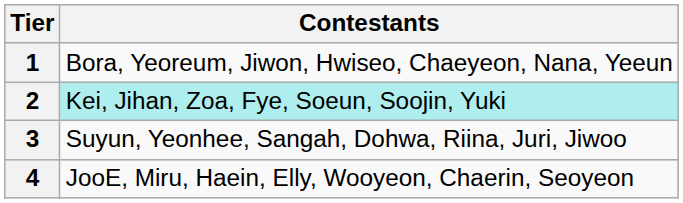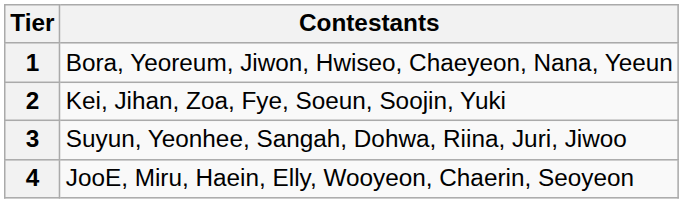(286, 100) paleturquoise background -> (286, 100) no background
